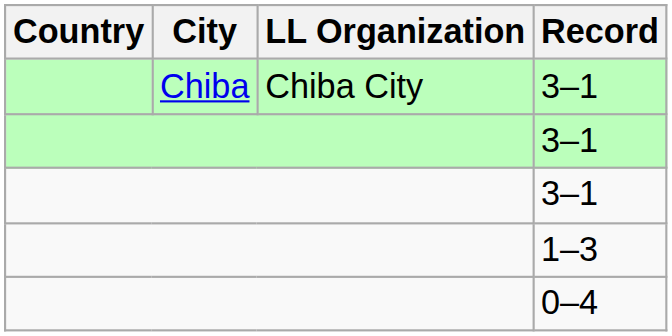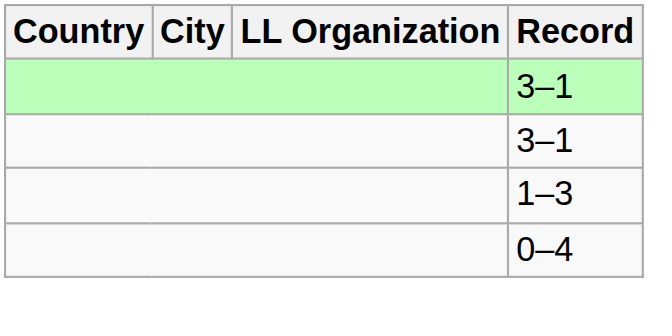- row: (205, 85)
